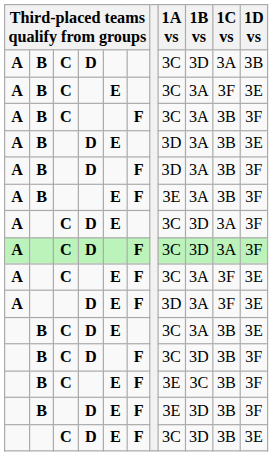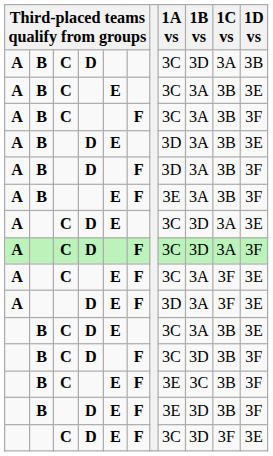(226, 89) 3F -> (226, 89) 3B
(254, 223) 3F -> (254, 223) 3E
(226, 436) 3B -> (226, 436) 3F
